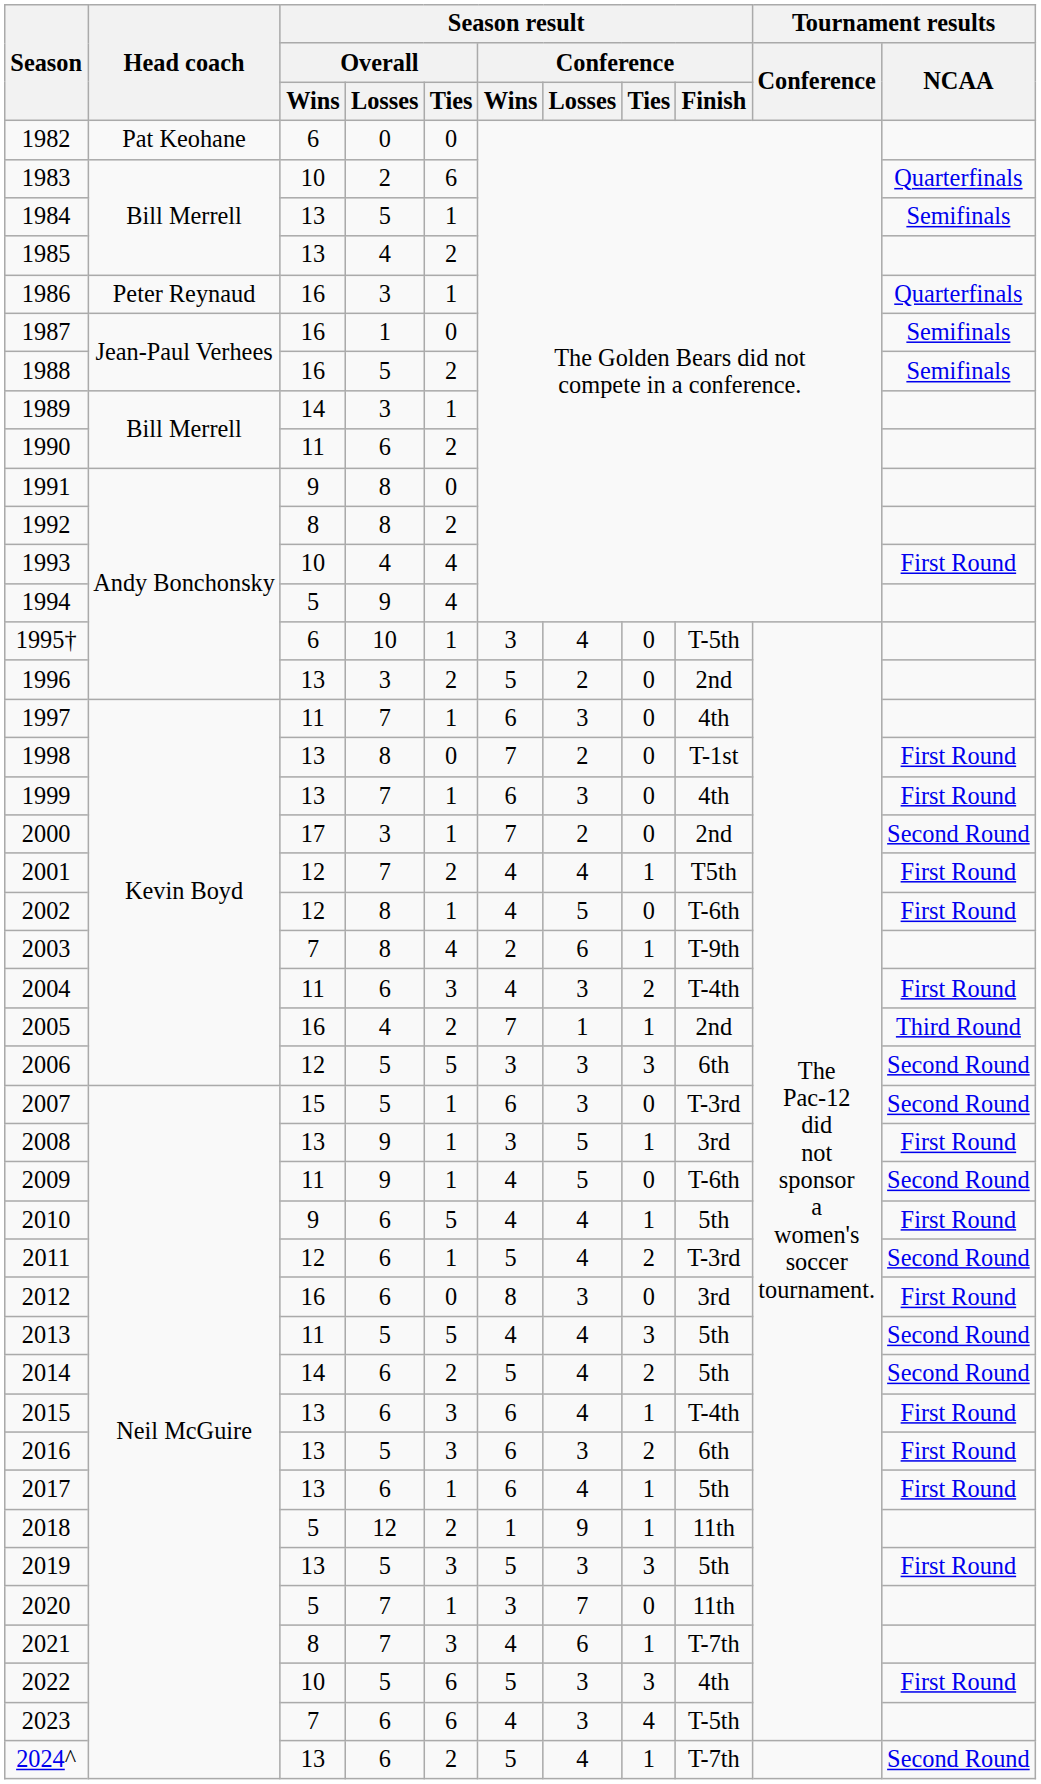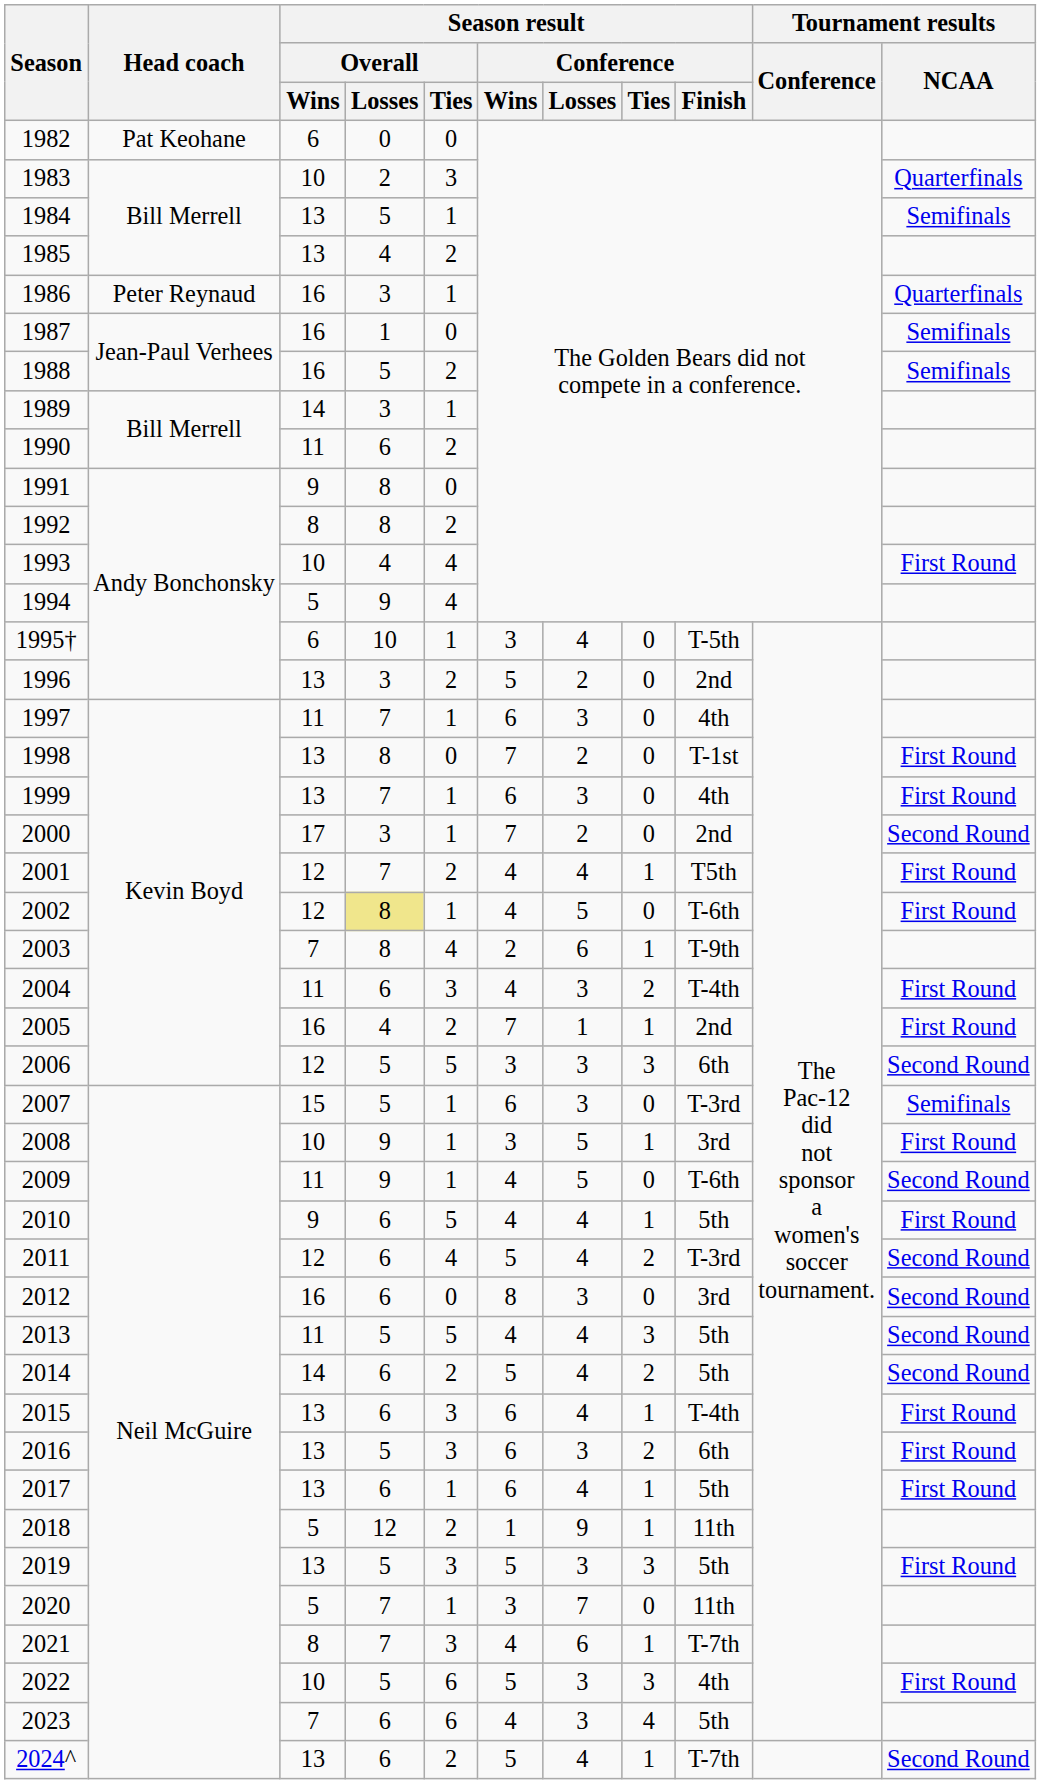(451, 178) 6 -> (451, 178) 3
(385, 910) no background -> (385, 910) khaki background
(958, 1026) Third Round -> (958, 1026) First Round
(958, 1103) Second Round -> (958, 1103) Semifinals
(313, 1142) 13 -> (313, 1142) 10
(451, 1258) 1 -> (451, 1258) 4
(958, 1296) First Round -> (958, 1296) Second Round
(714, 1720) T-5th -> (714, 1720) 5th
